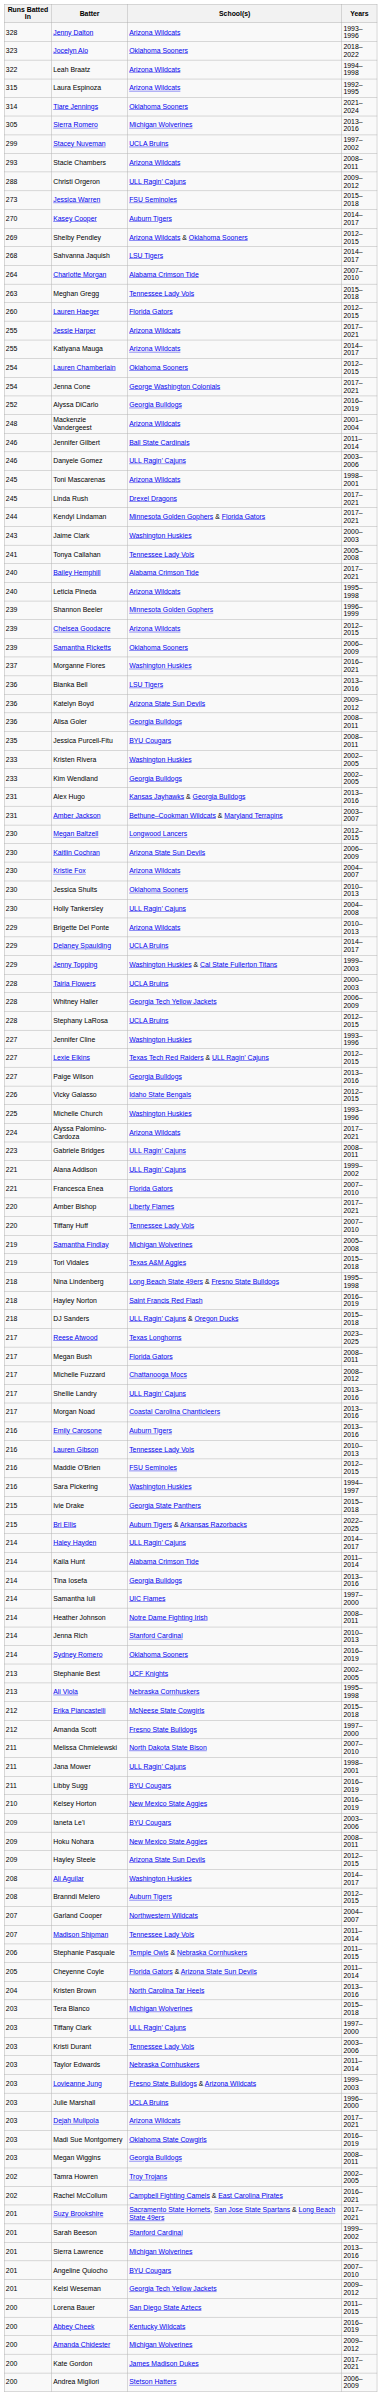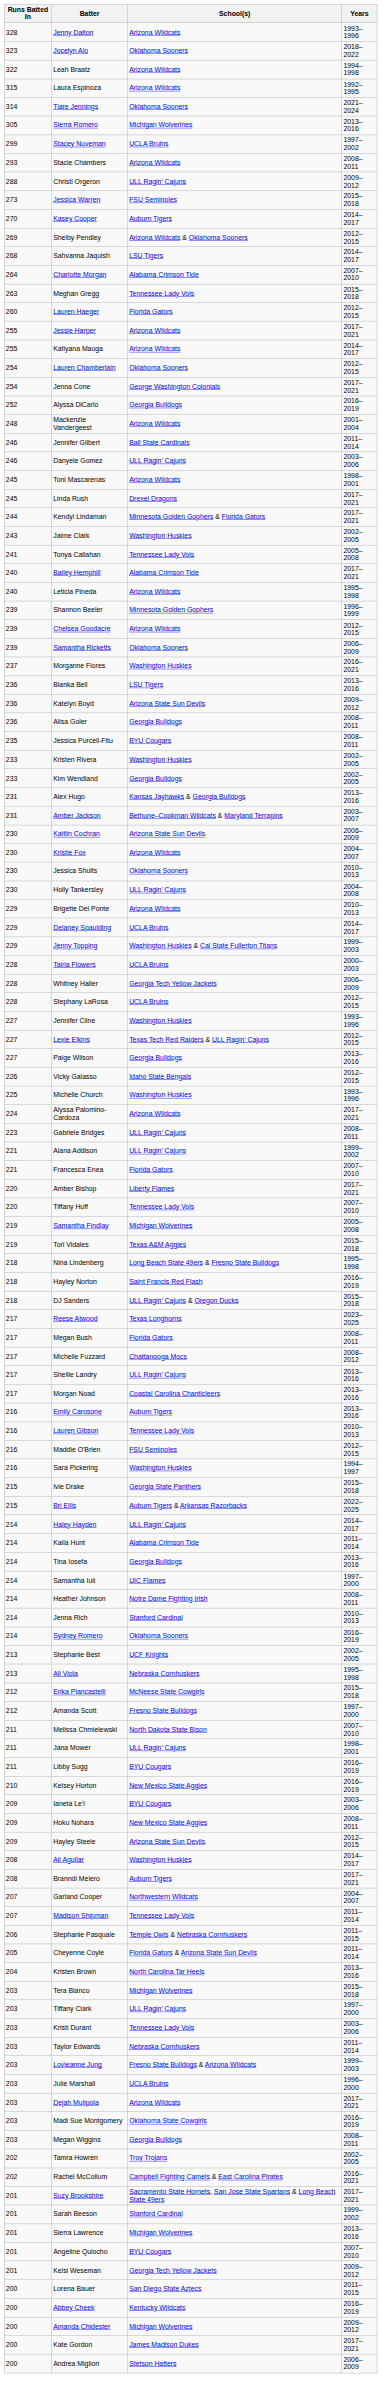(353, 536) 2000–2003 -> (353, 536) 2002–2005
- row: (76, 834)
(353, 1897) 2012–2015 -> (353, 1878) 2017–2021
